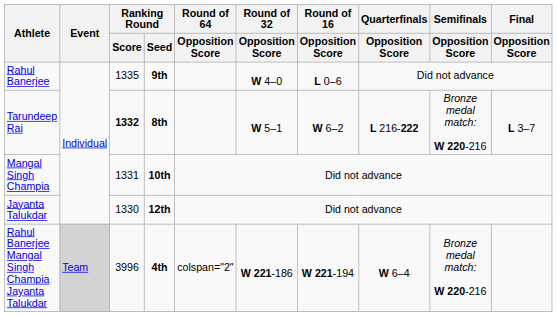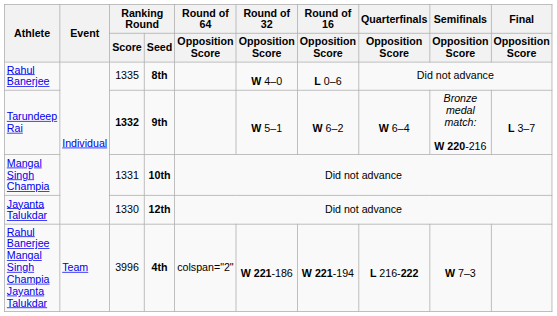(160, 76) 9th -> (160, 76) 8th
(160, 123) 8th -> (160, 123) 9th
(394, 129) L 216-222 -> (394, 129) W 6–4
(75, 268) lightgrey background -> (75, 268) no background
(394, 274) W 6–4 -> (394, 274) L 216-222
(460, 268) Bronze medal match: W 220-216 -> (460, 274) W 7–3
